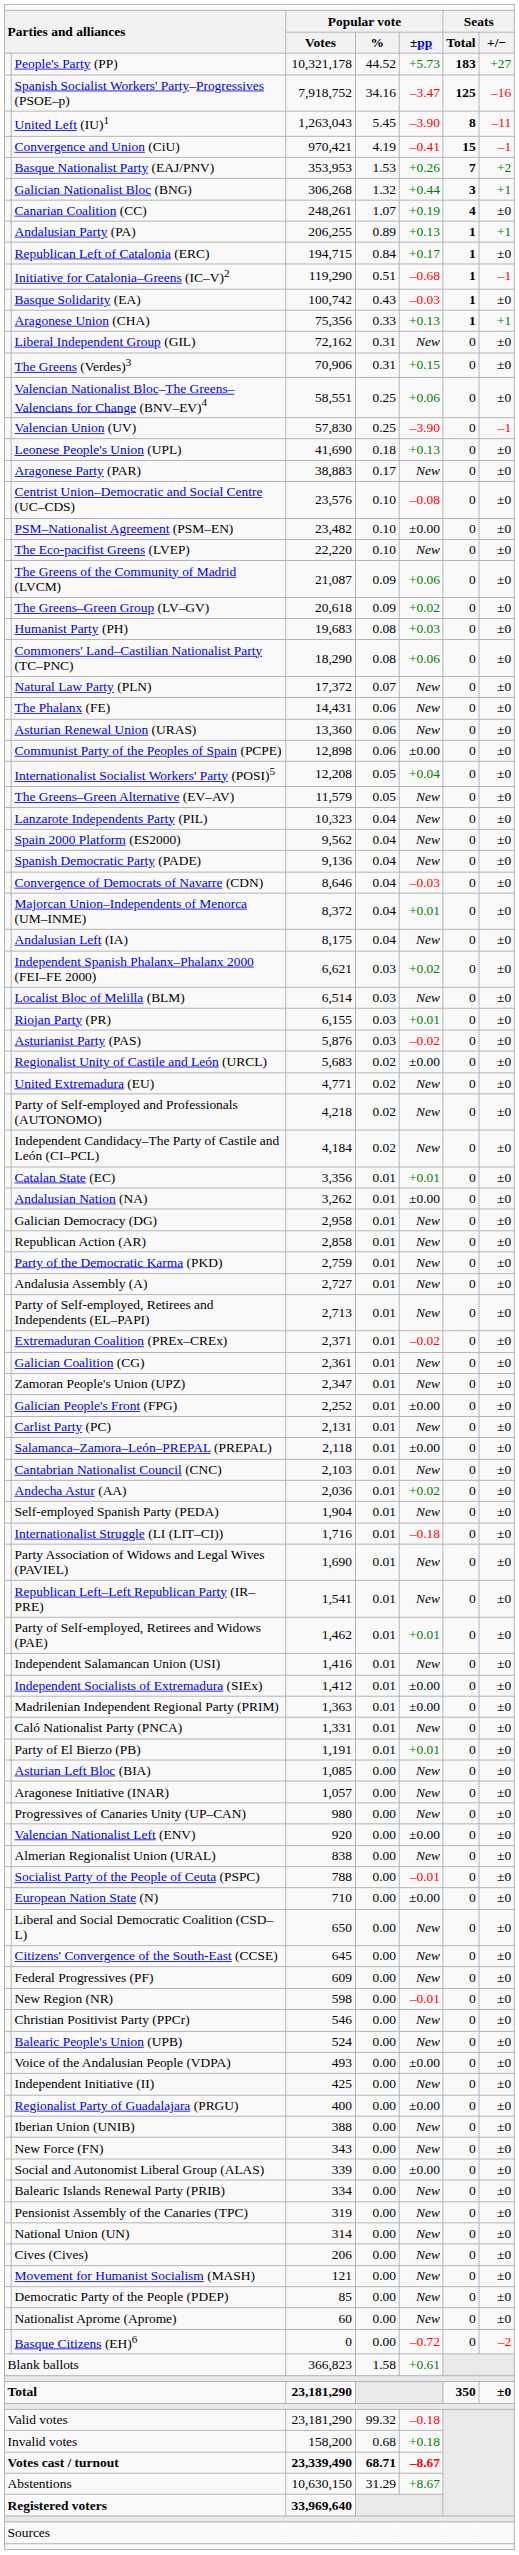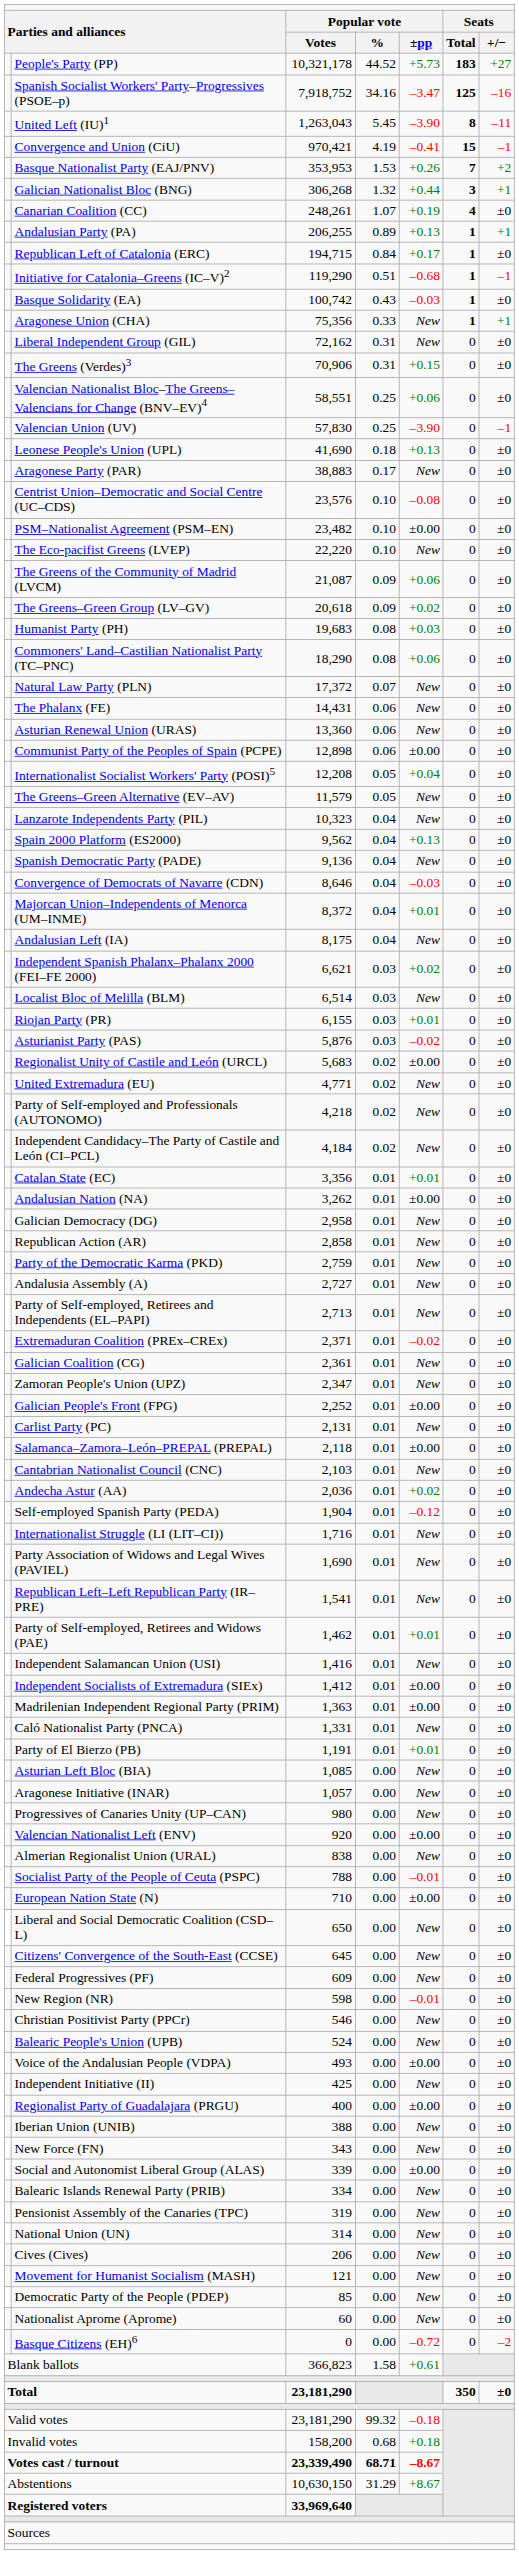(424, 320) +0.13 -> (428, 320) New
(428, 839) New -> (424, 839) +0.13
(428, 1512) New -> (425, 1512) –0.12
(425, 1533) –0.18 -> (428, 1533) New
